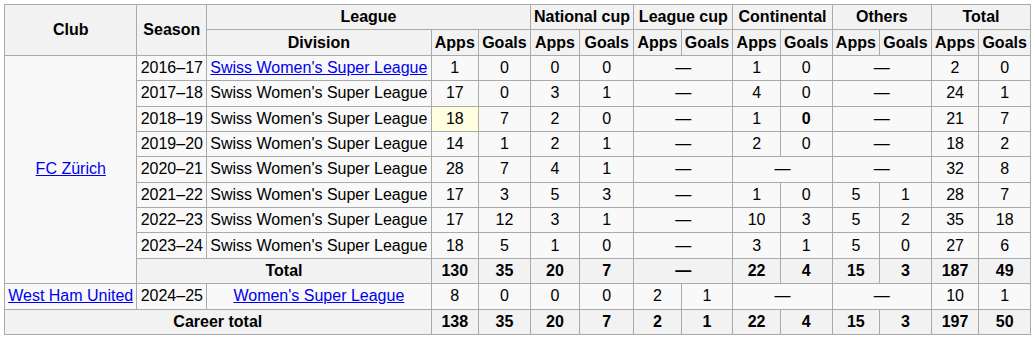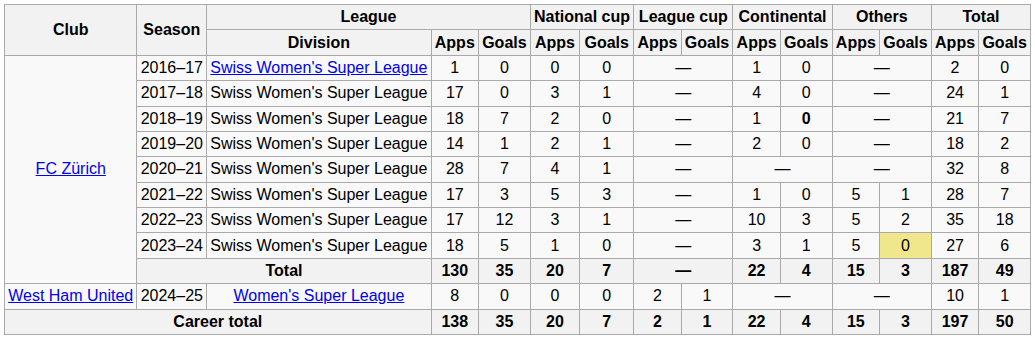(455, 118) lightyellow background -> (455, 118) no background
(905, 245) no background -> (905, 245) khaki background
